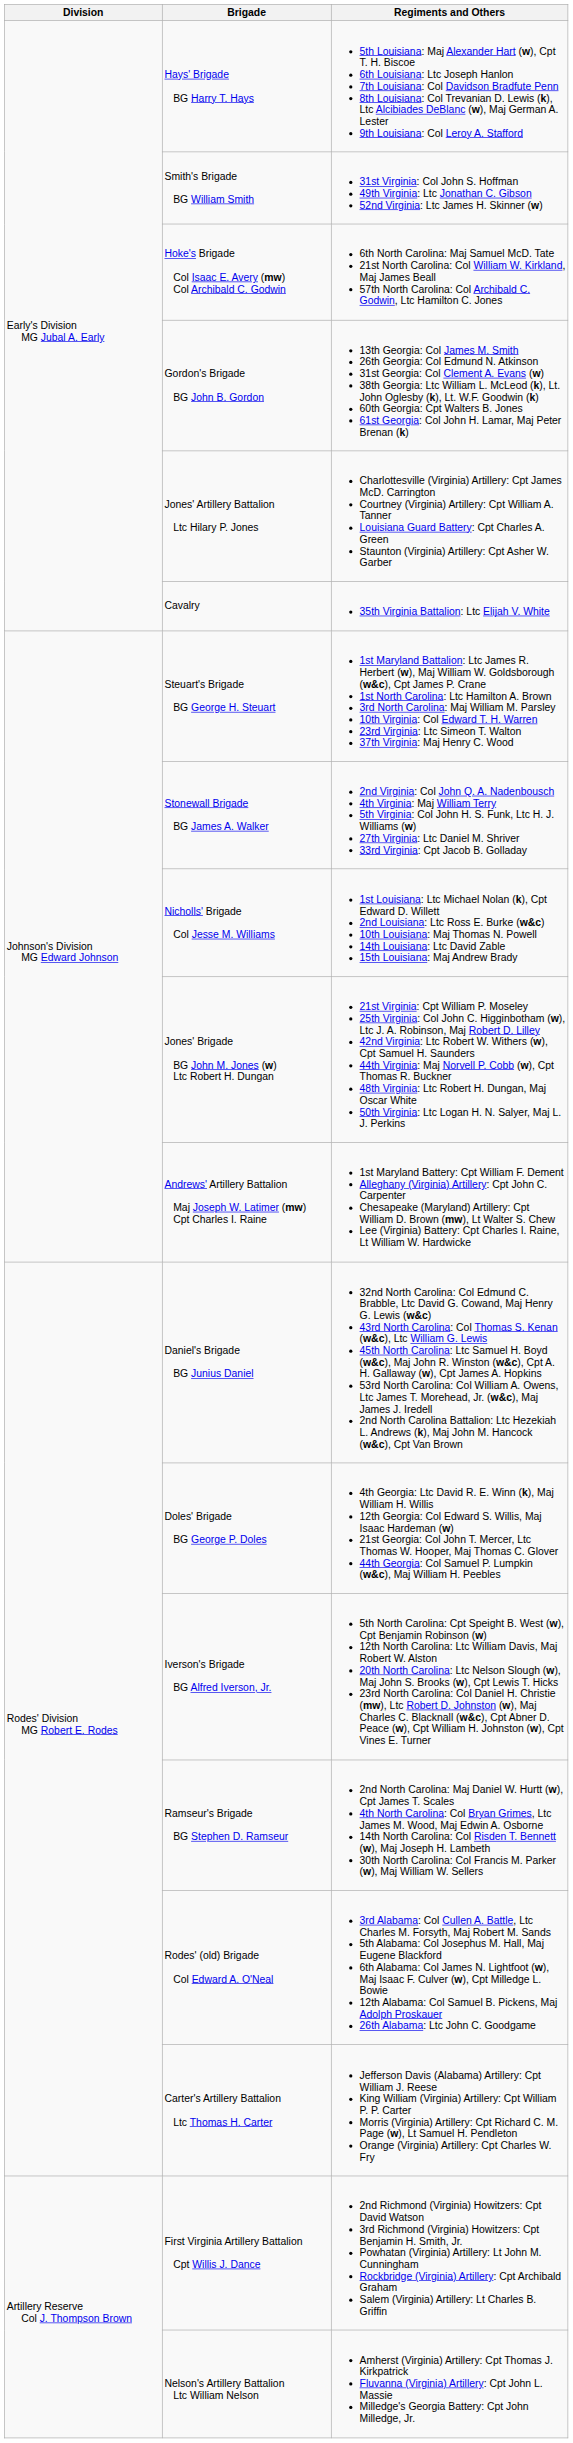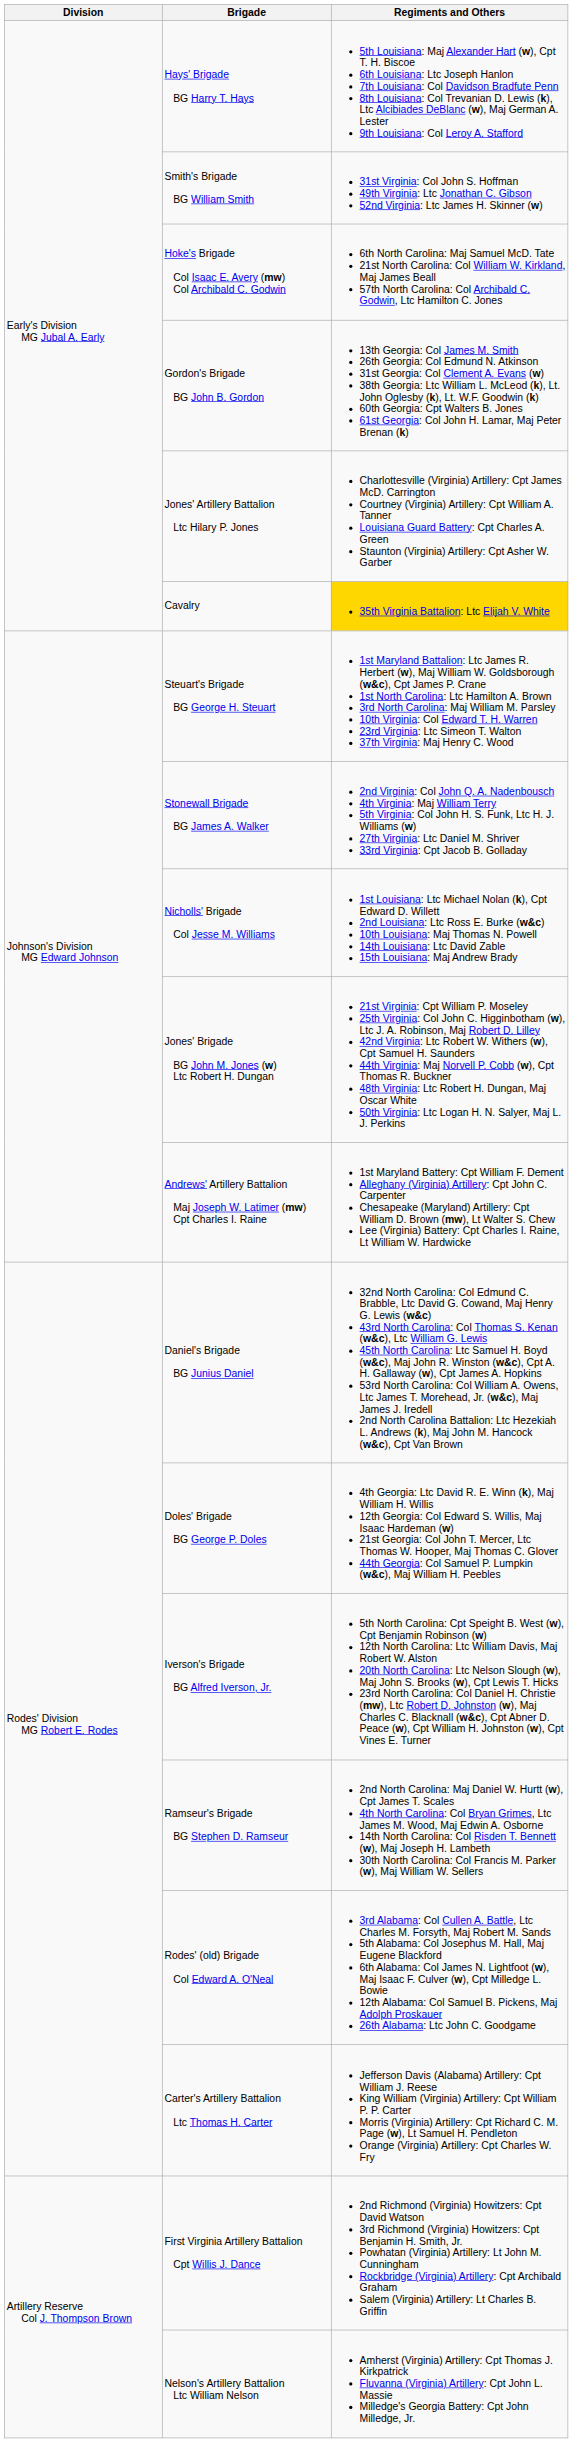(450, 612) no background -> (450, 612) gold background
